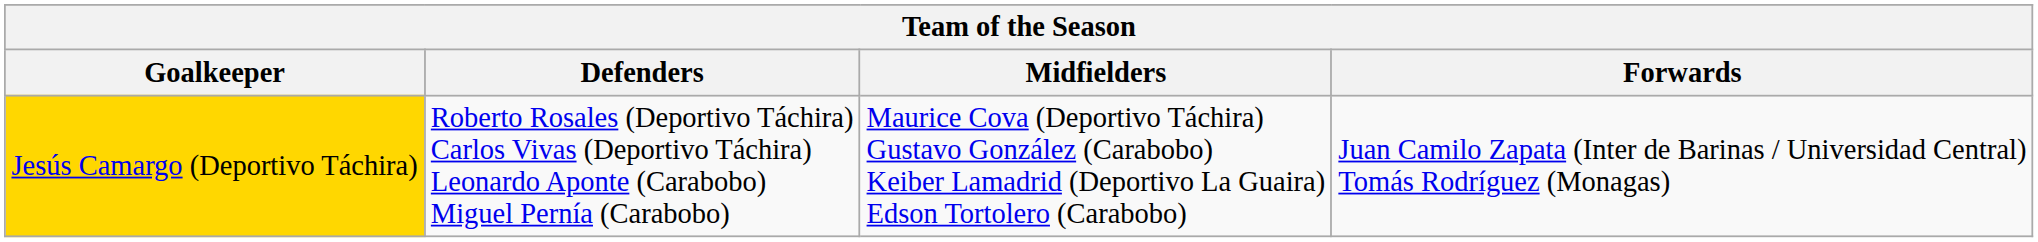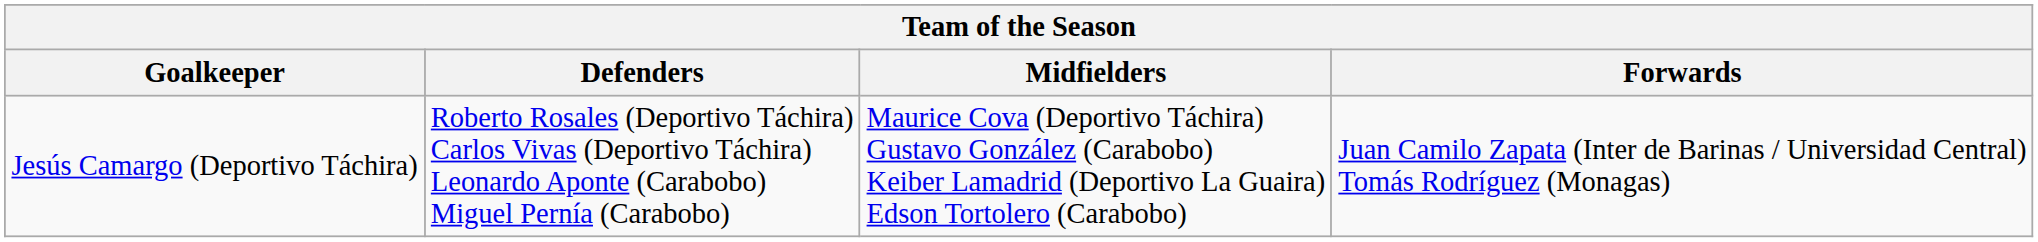(215, 165) gold background -> (215, 165) no background
